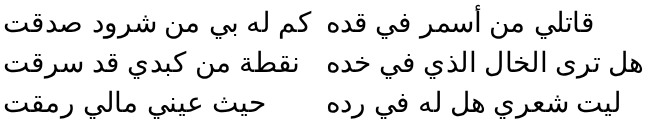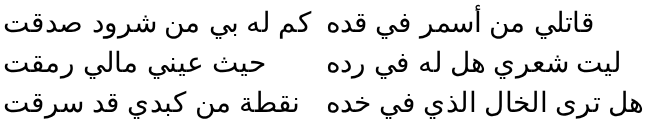rows swapped: (151, 62) <-> (135, 102)
